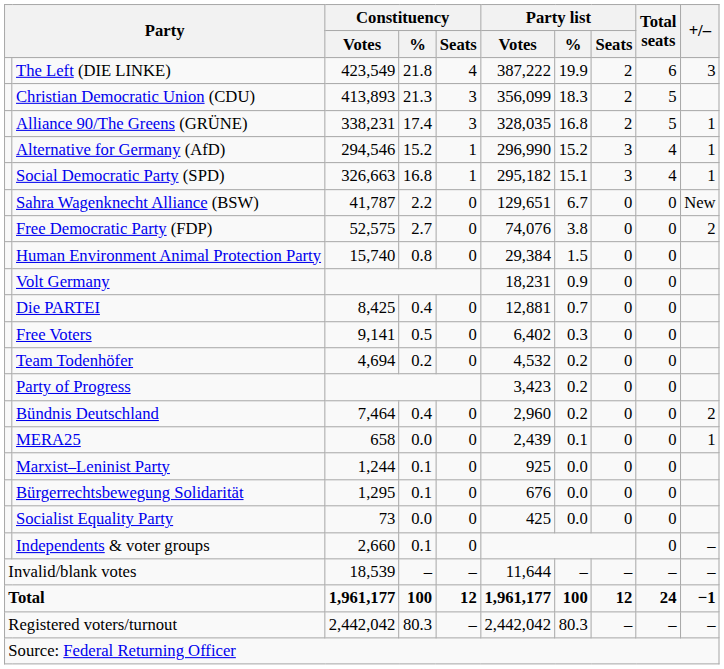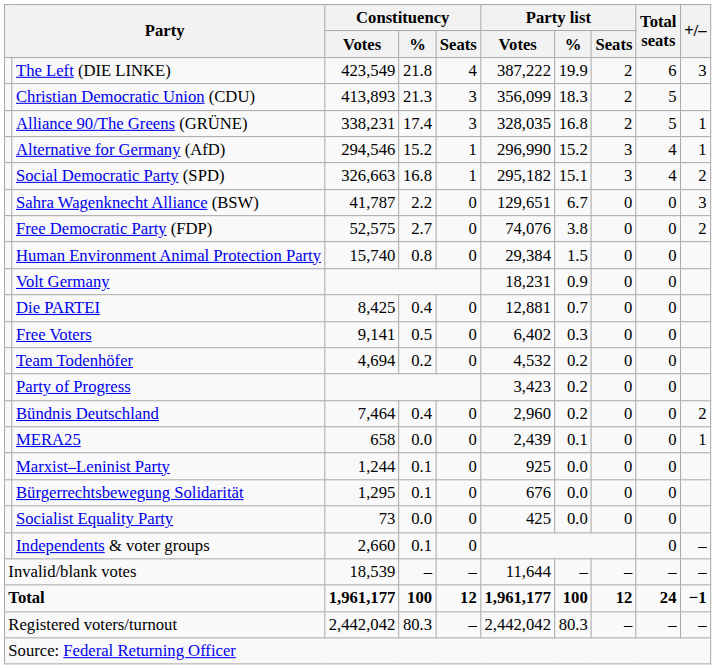(711, 176) 1 -> (702, 176) 2
(700, 202) New -> (702, 202) 3
